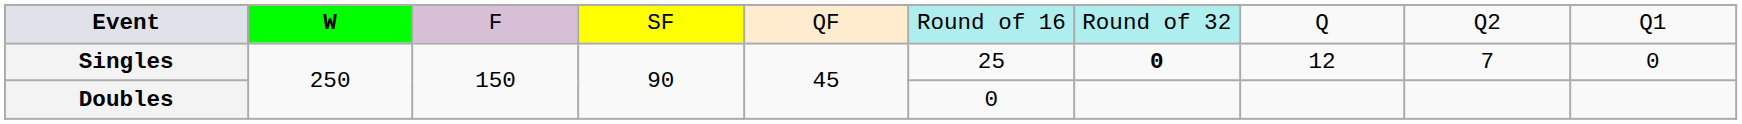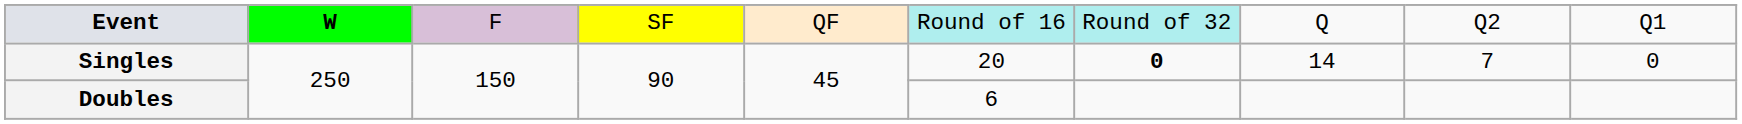(991, 62) 25 -> (991, 62) 20
(1322, 62) 12 -> (1322, 62) 14
(991, 99) 0 -> (991, 99) 6
